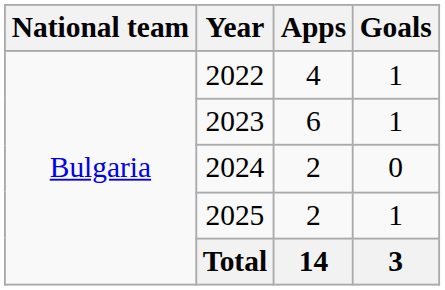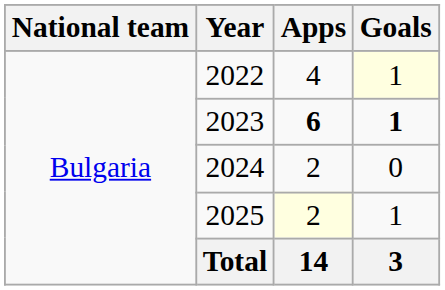(396, 74) no background -> (396, 74) lightyellow background
(313, 121) normal -> (313, 121) bold
(396, 121) normal -> (396, 121) bold
(313, 214) no background -> (313, 214) lightyellow background
